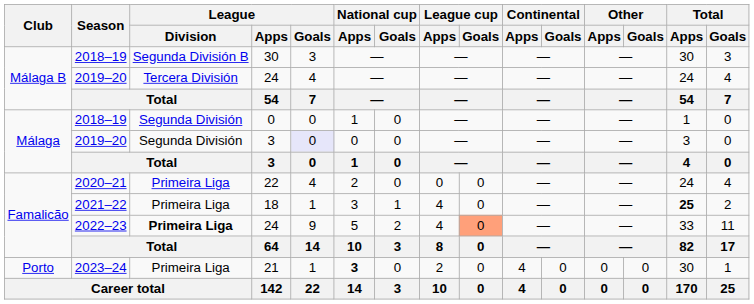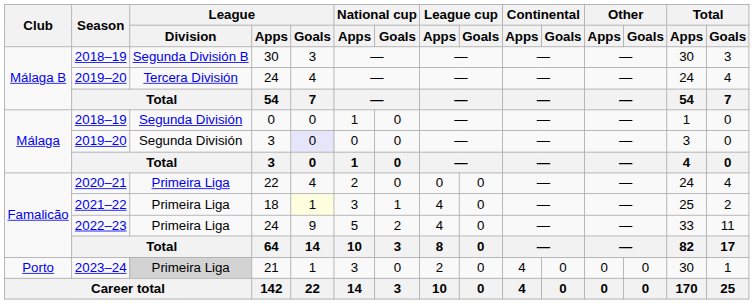(312, 204) no background -> (312, 204) lightyellow background
(687, 204) bold -> (687, 204) normal
(191, 225) bold -> (191, 225) normal
(481, 225) lightsalmon background -> (481, 225) no background
(191, 267) no background -> (191, 267) lightgrey background
(354, 267) bold -> (354, 267) normal
